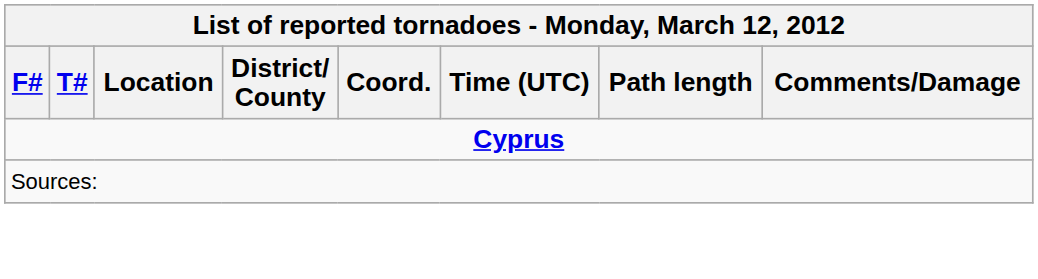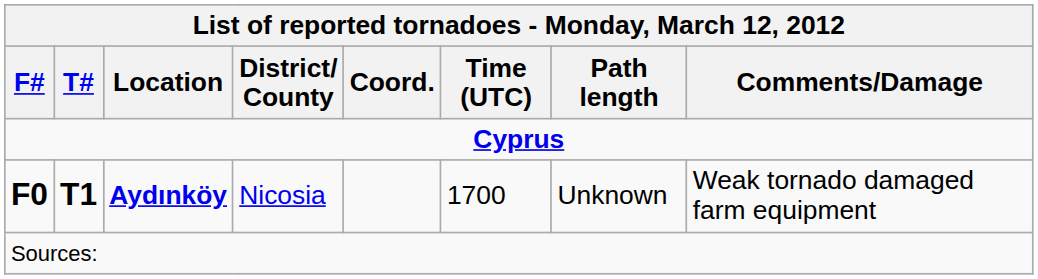+ row: (29, 195)
